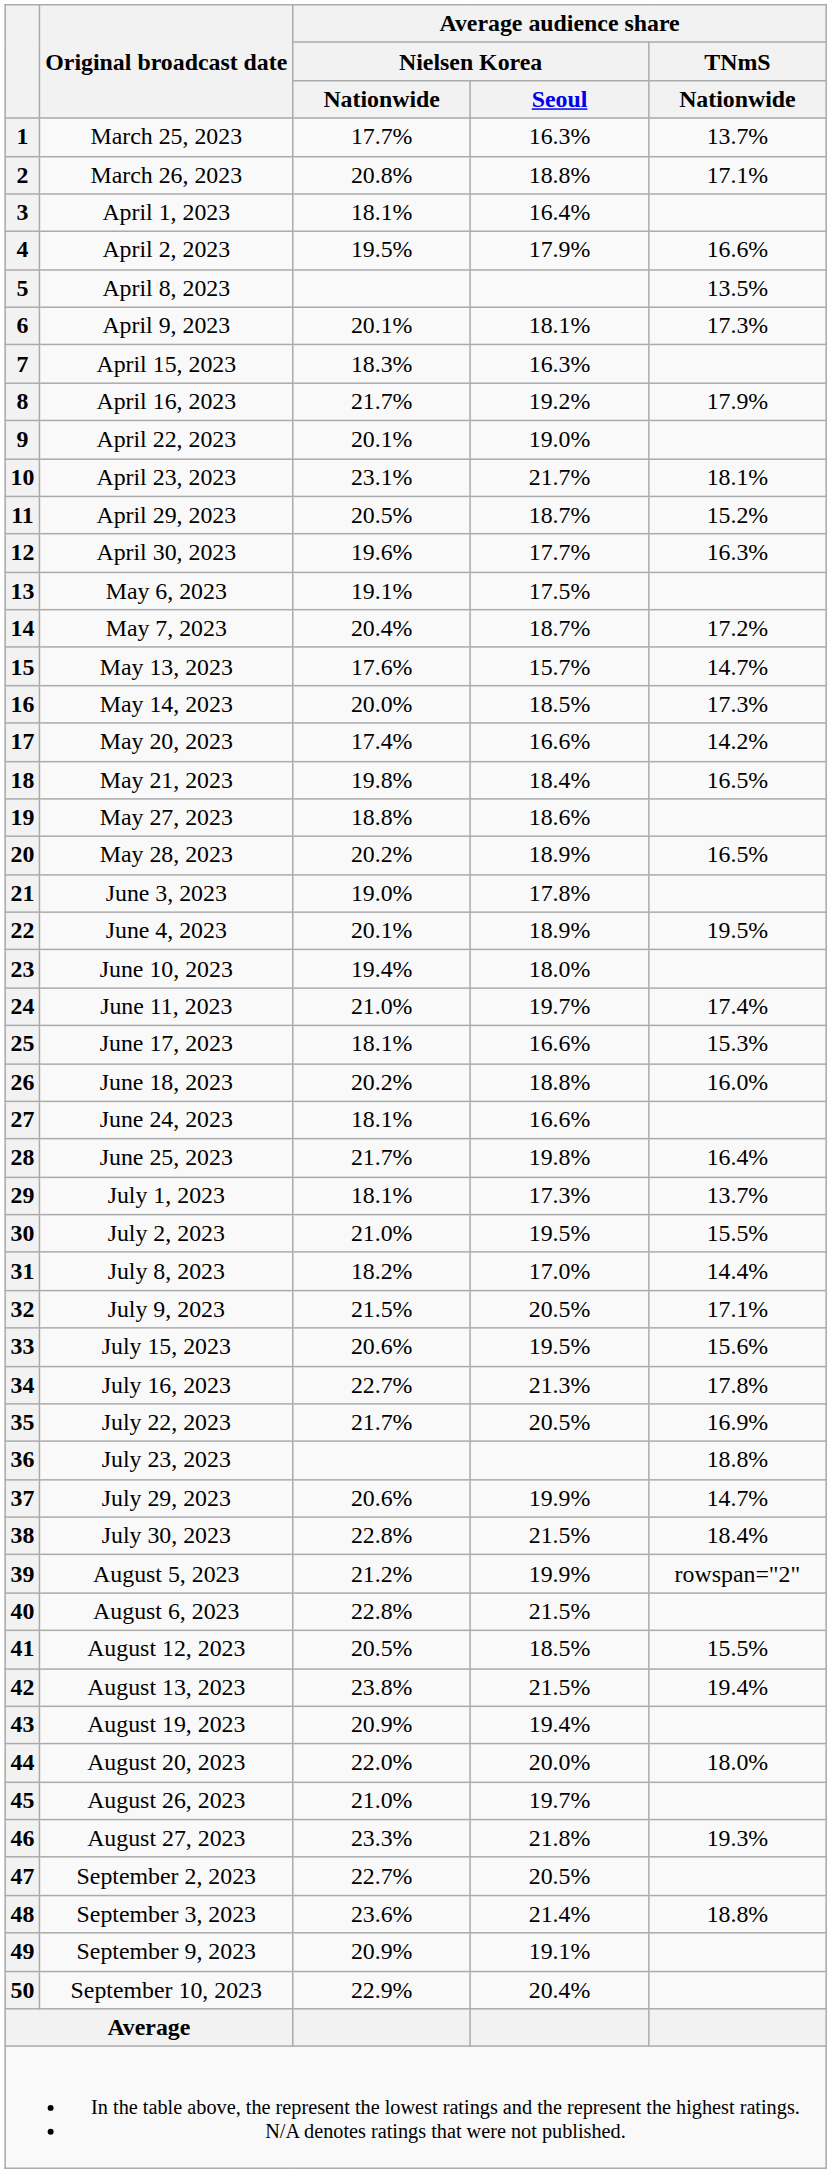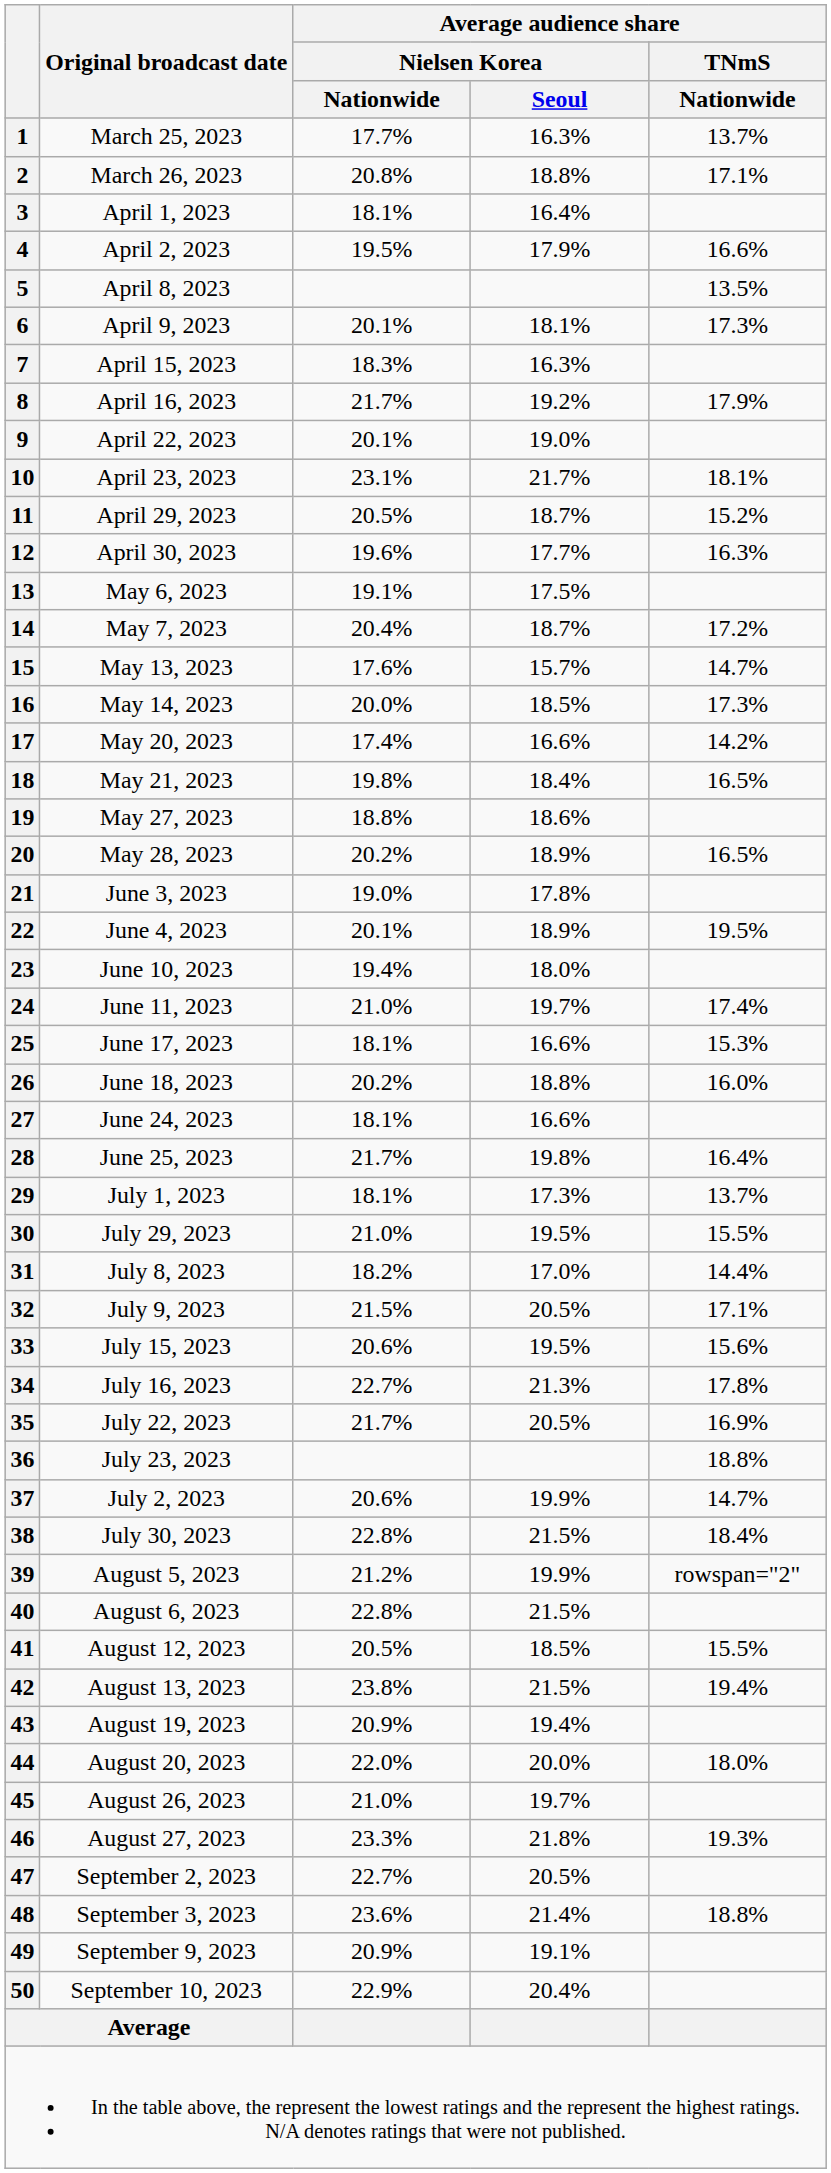(166, 1233) July 2, 2023 -> (166, 1233) July 29, 2023
(166, 1497) July 29, 2023 -> (166, 1497) July 2, 2023
